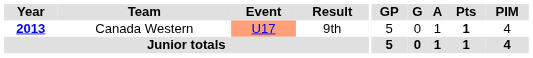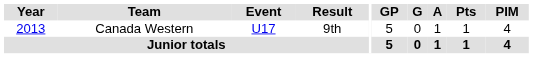(31, 28) bold -> (31, 28) normal
(264, 28) lightsalmon background -> (264, 28) no background
(466, 28) bold -> (466, 28) normal
